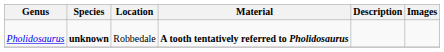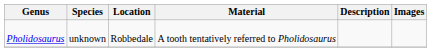(89, 39) bold -> (88, 39) normal
(255, 39) bold -> (247, 39) normal
